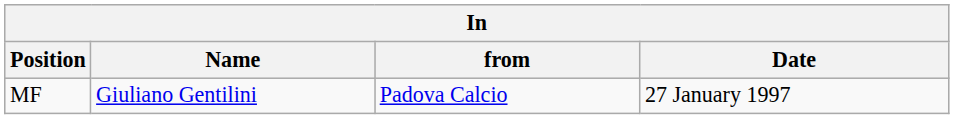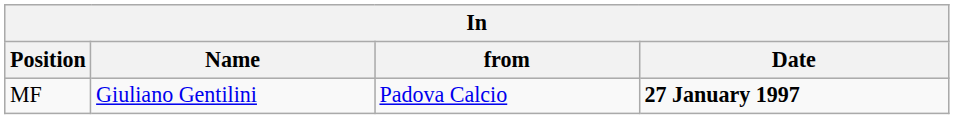(718, 95) normal -> (722, 95) bold
